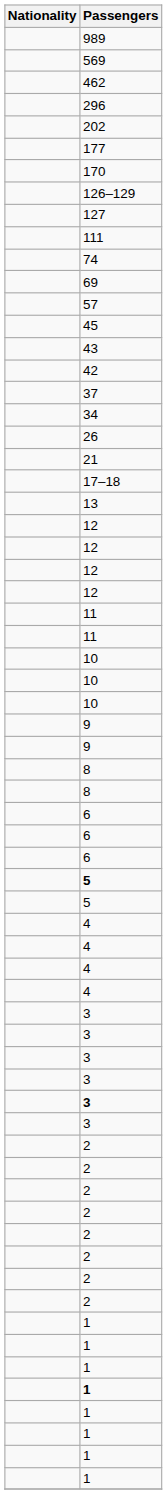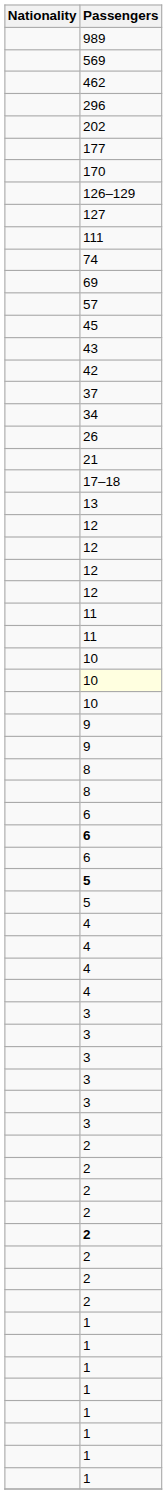(90, 681) no background -> (90, 681) lightyellow background
(87, 836) normal -> (87, 836) bold
(87, 1102) bold -> (87, 1102) normal
(87, 1235) normal -> (87, 1235) bold
(87, 1390) bold -> (87, 1390) normal
